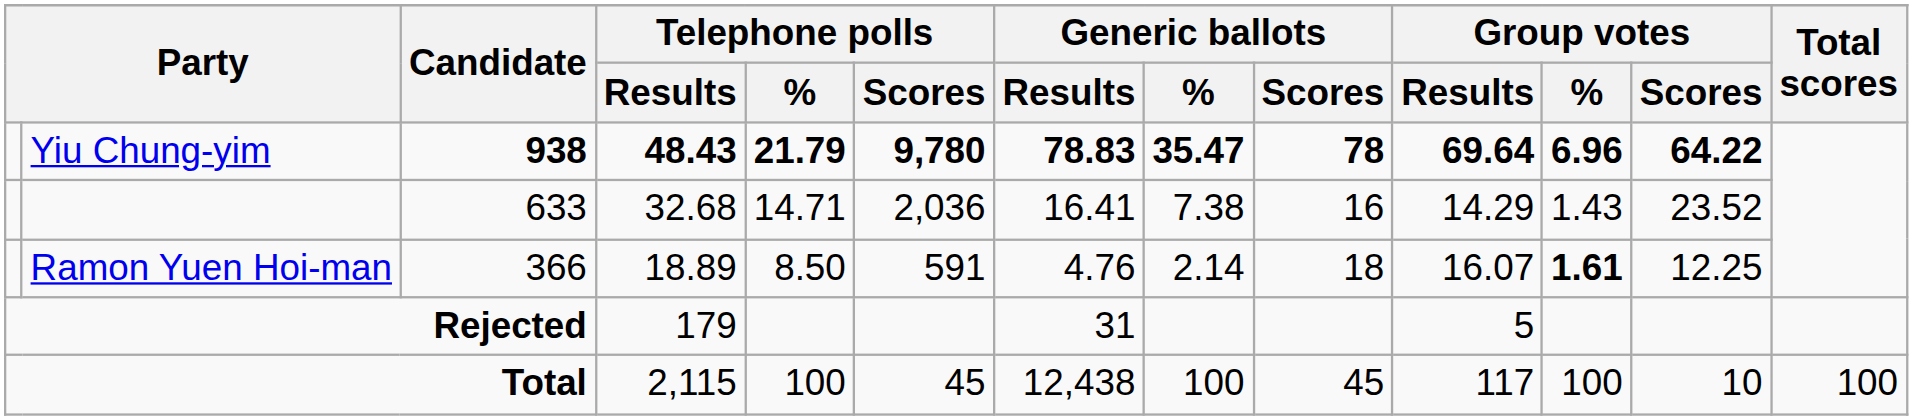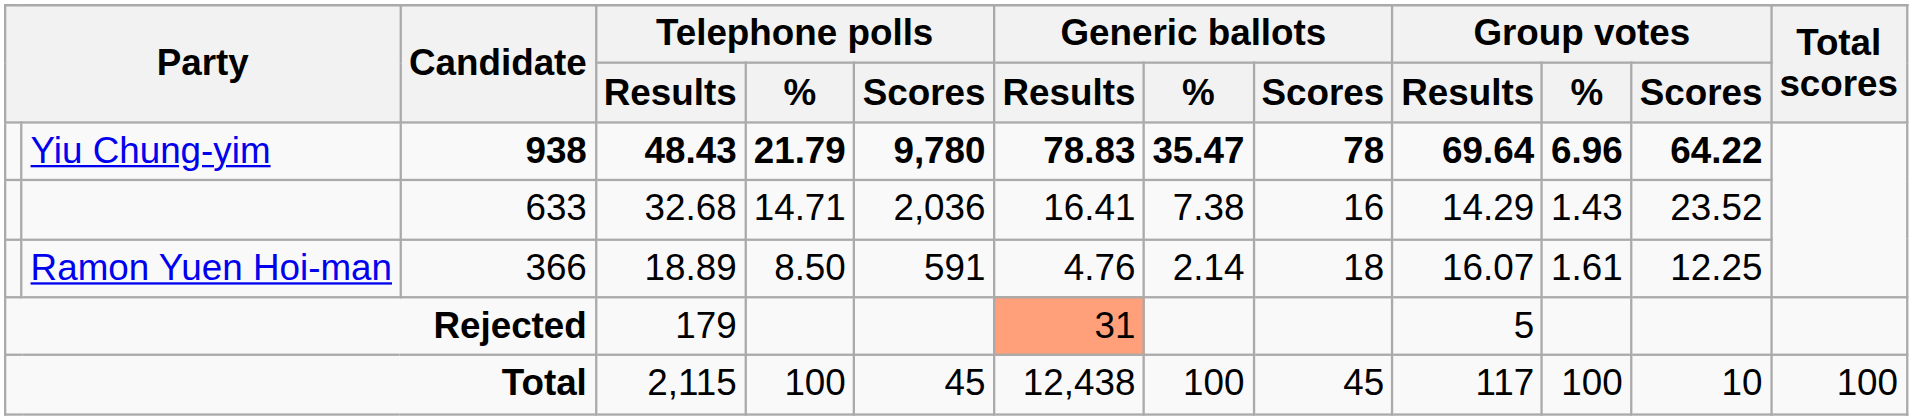(1587, 267) bold -> (1587, 267) normal
(1115, 325) no background -> (1115, 325) lightsalmon background
